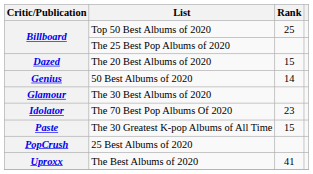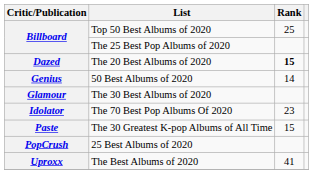(289, 62) normal -> (289, 62) bold
